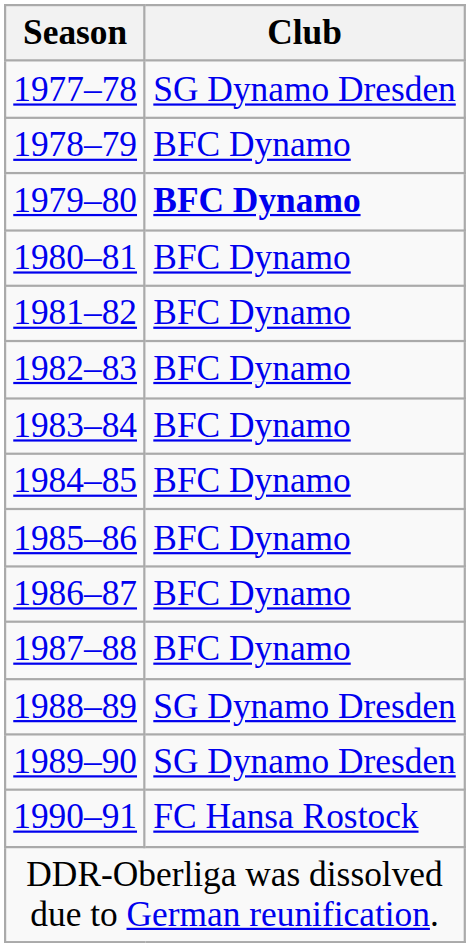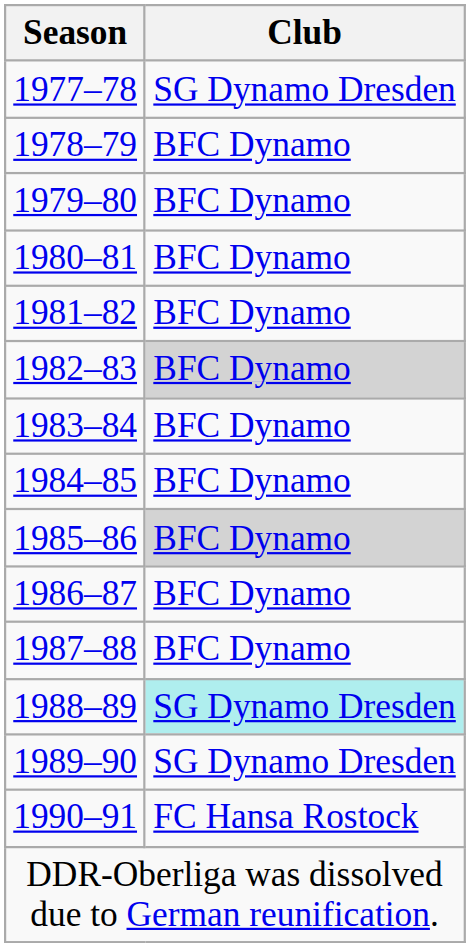(257, 200) bold -> (252, 200) normal
(252, 369) no background -> (252, 369) lightgrey background
(252, 537) no background -> (252, 537) lightgrey background
(305, 705) no background -> (305, 705) paleturquoise background
